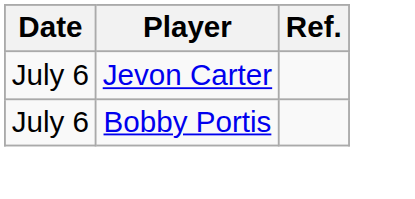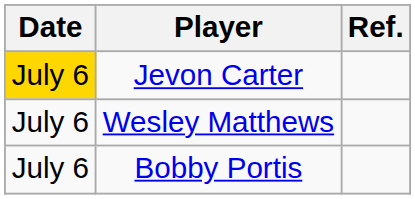(50, 74) no background -> (50, 74) gold background
+ row: (218, 121)
